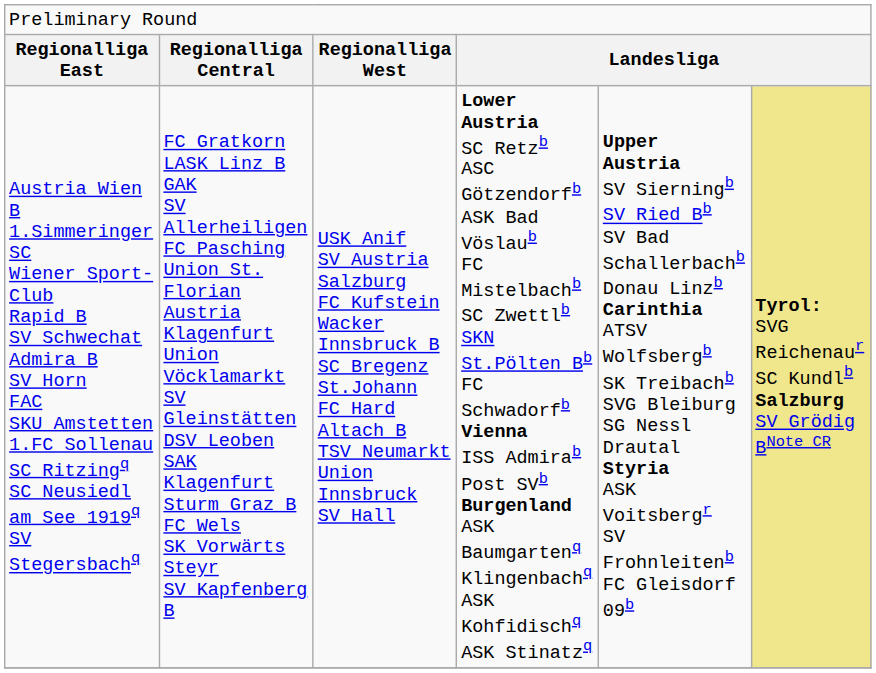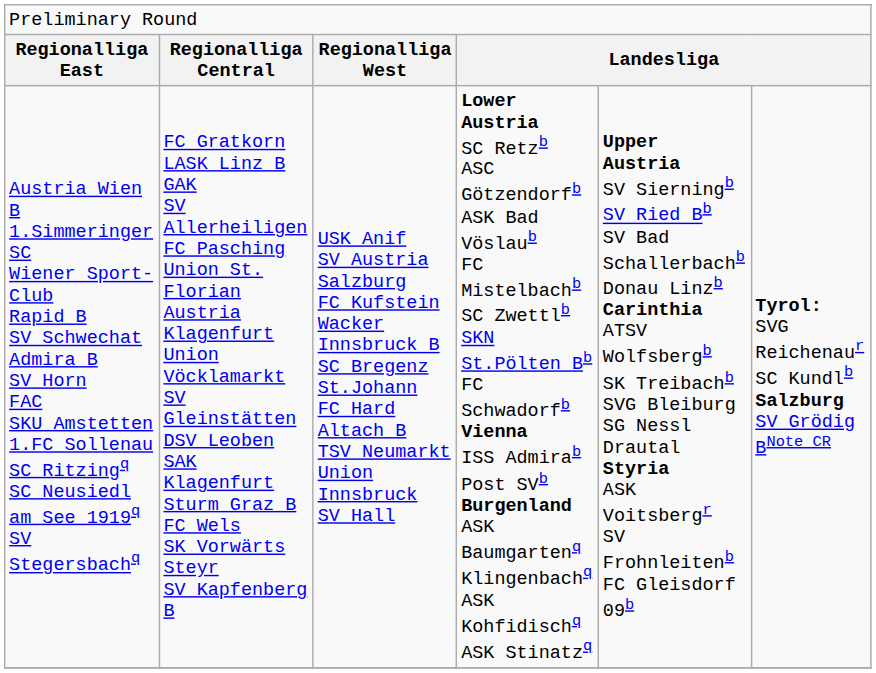(810, 377) khaki background -> (810, 377) no background
